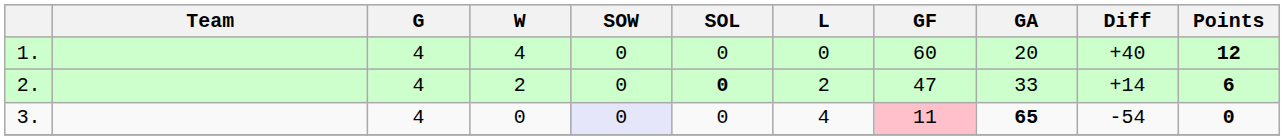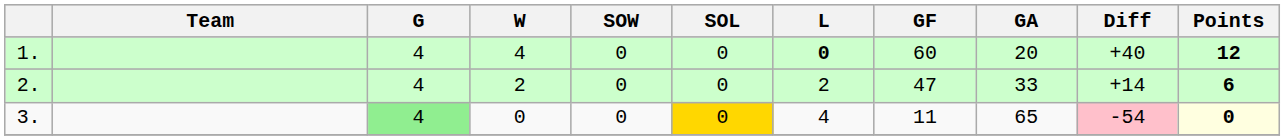(824, 53) normal -> (824, 53) bold
(722, 86) bold -> (722, 86) normal
(419, 118) no background -> (419, 118) lightgreen background
(621, 118) lavender background -> (621, 118) no background
(722, 118) no background -> (722, 118) gold background
(925, 118) pink background -> (925, 118) no background
(1026, 118) bold -> (1026, 118) normal
(1127, 118) no background -> (1127, 118) pink background
(1229, 118) no background -> (1229, 118) lightyellow background
